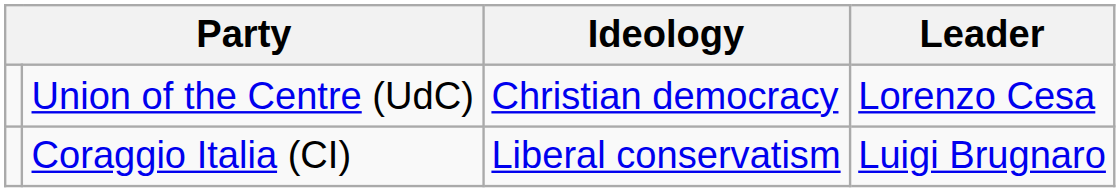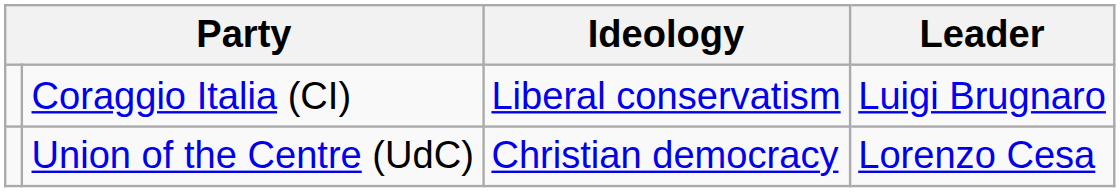rows swapped: (191, 155) <-> (253, 95)
